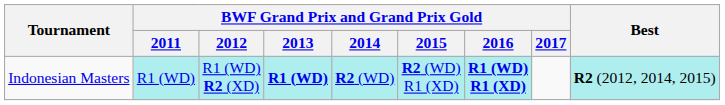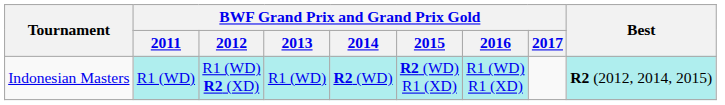(298, 78) bold -> (297, 78) normal
(498, 78) bold -> (495, 78) normal
